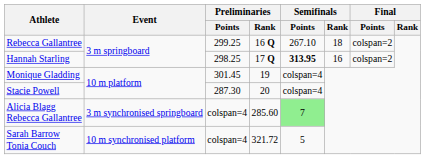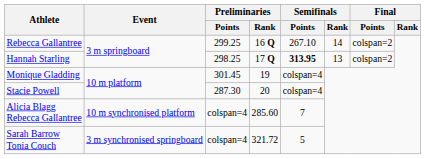(337, 43) 18 -> (337, 43) 14
(337, 59) 16 -> (337, 59) 13
(145, 113) 3 m synchronised springboard -> (141, 113) 10 m synchronised platform
(302, 113) lightgreen background -> (302, 113) no background
(141, 140) 10 m synchronised platform -> (145, 140) 3 m synchronised springboard
